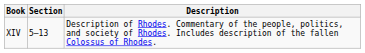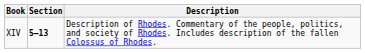(39, 33) normal -> (39, 33) bold
